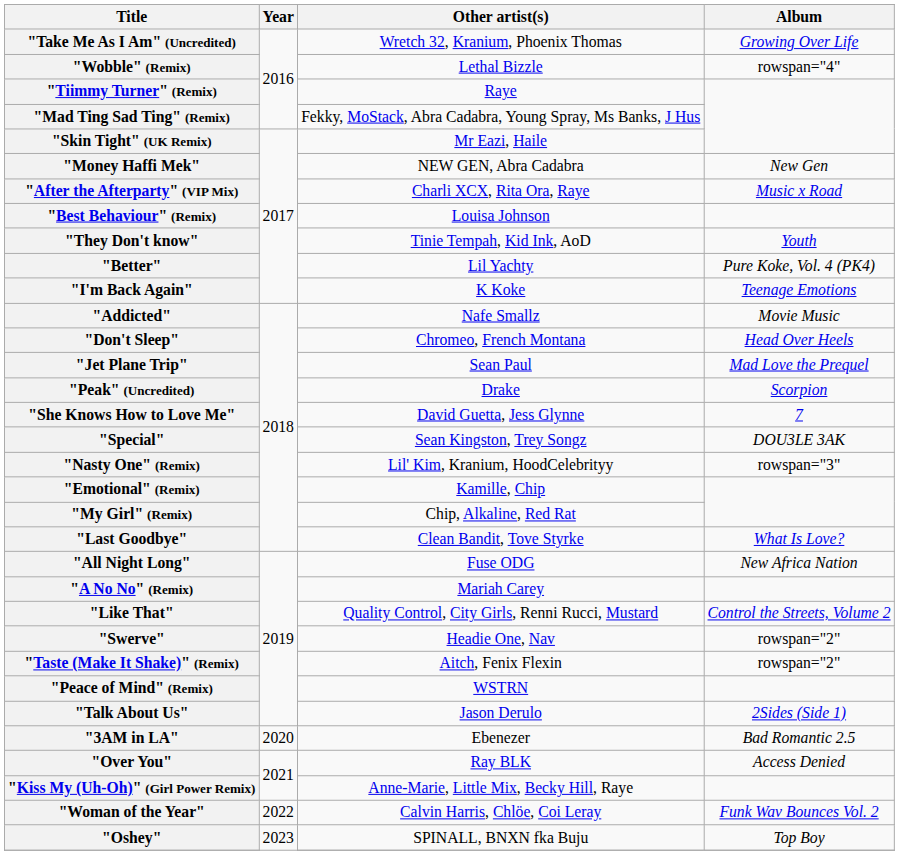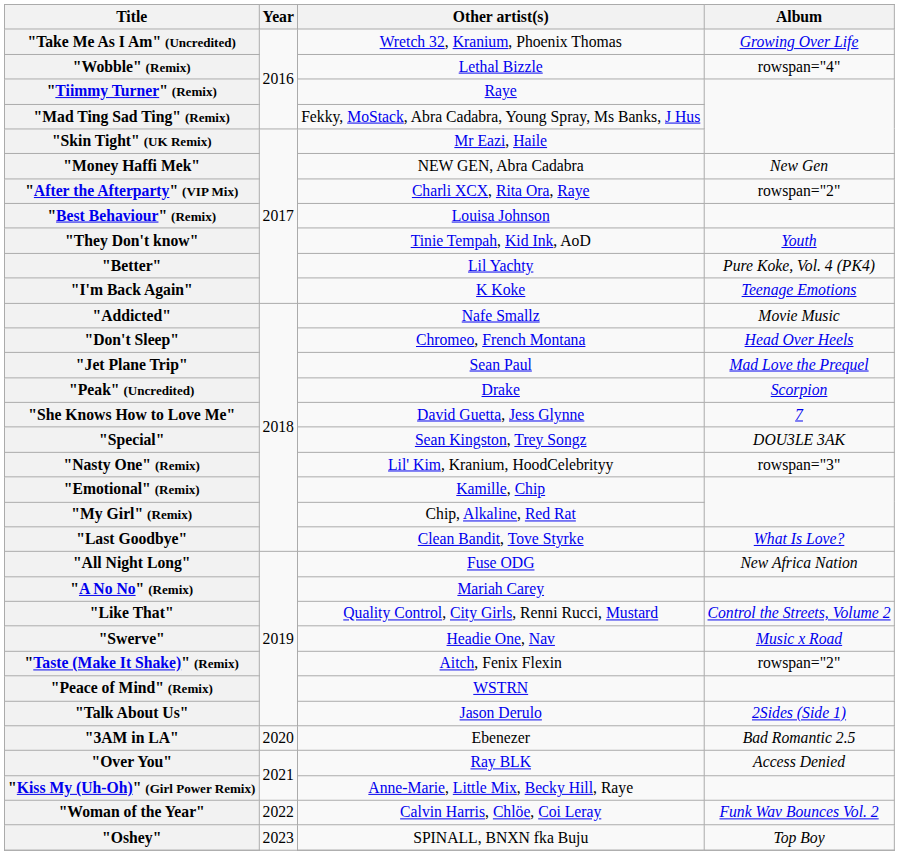(799, 191) Music x Road -> (799, 191) rowspan="2"
(799, 638) rowspan="2" -> (799, 638) Music x Road
